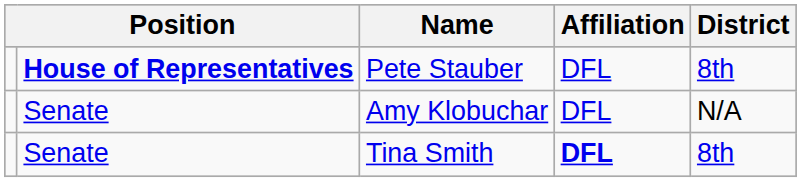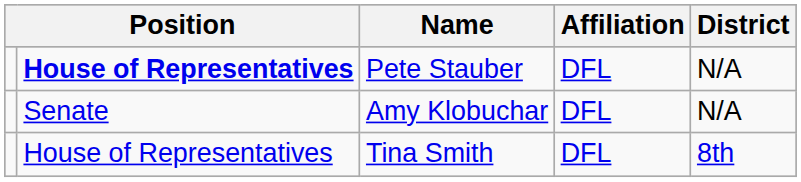(716, 68) 8th -> (719, 68) N/A
(66, 153) Senate -> (178, 153) House of Representatives
(587, 153) bold -> (586, 153) normal
